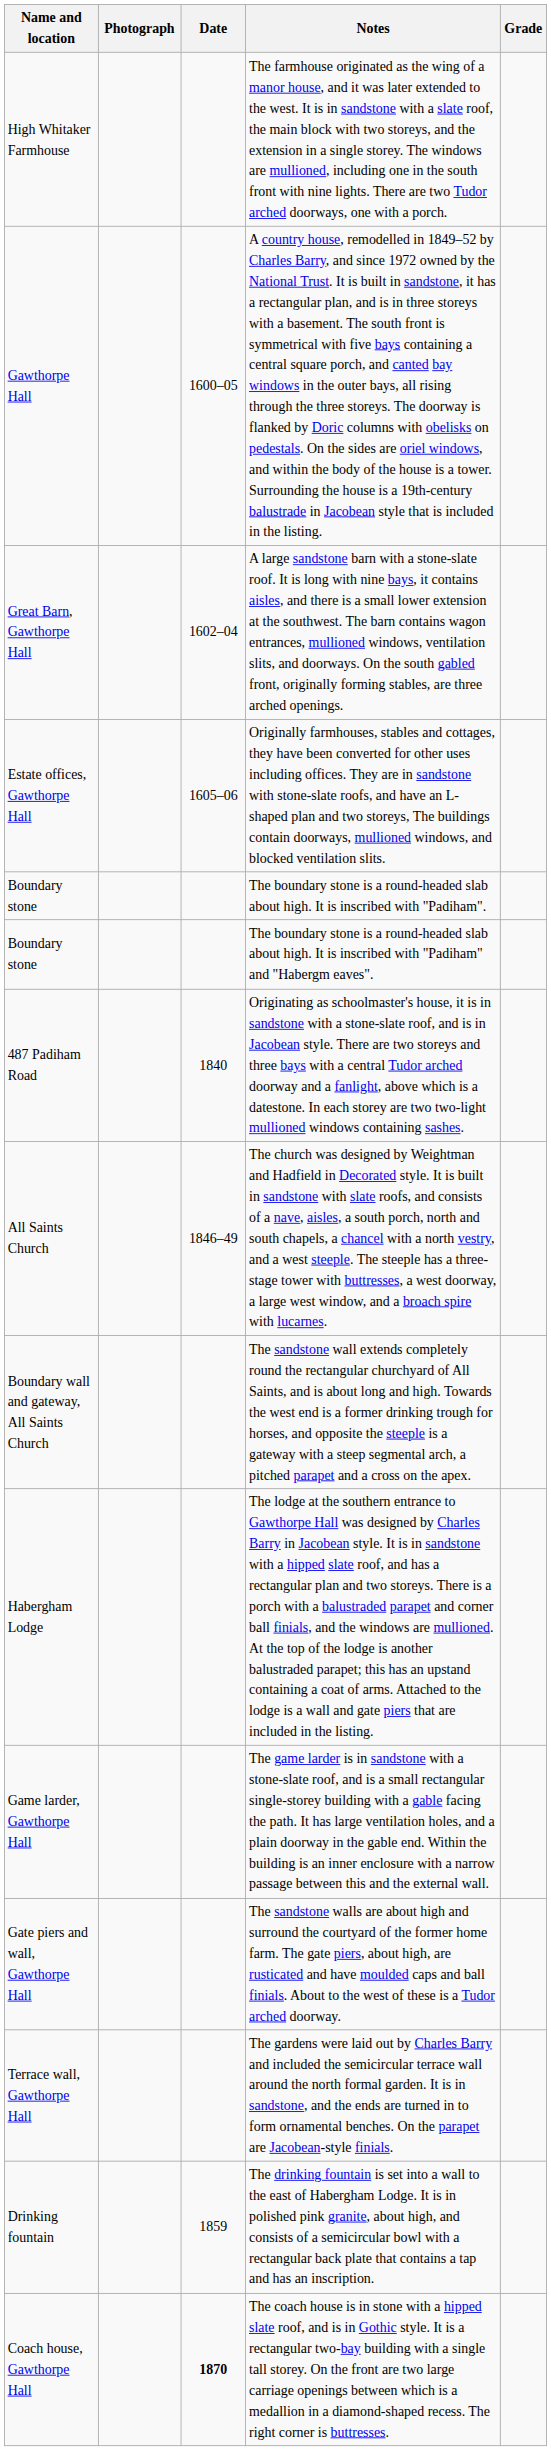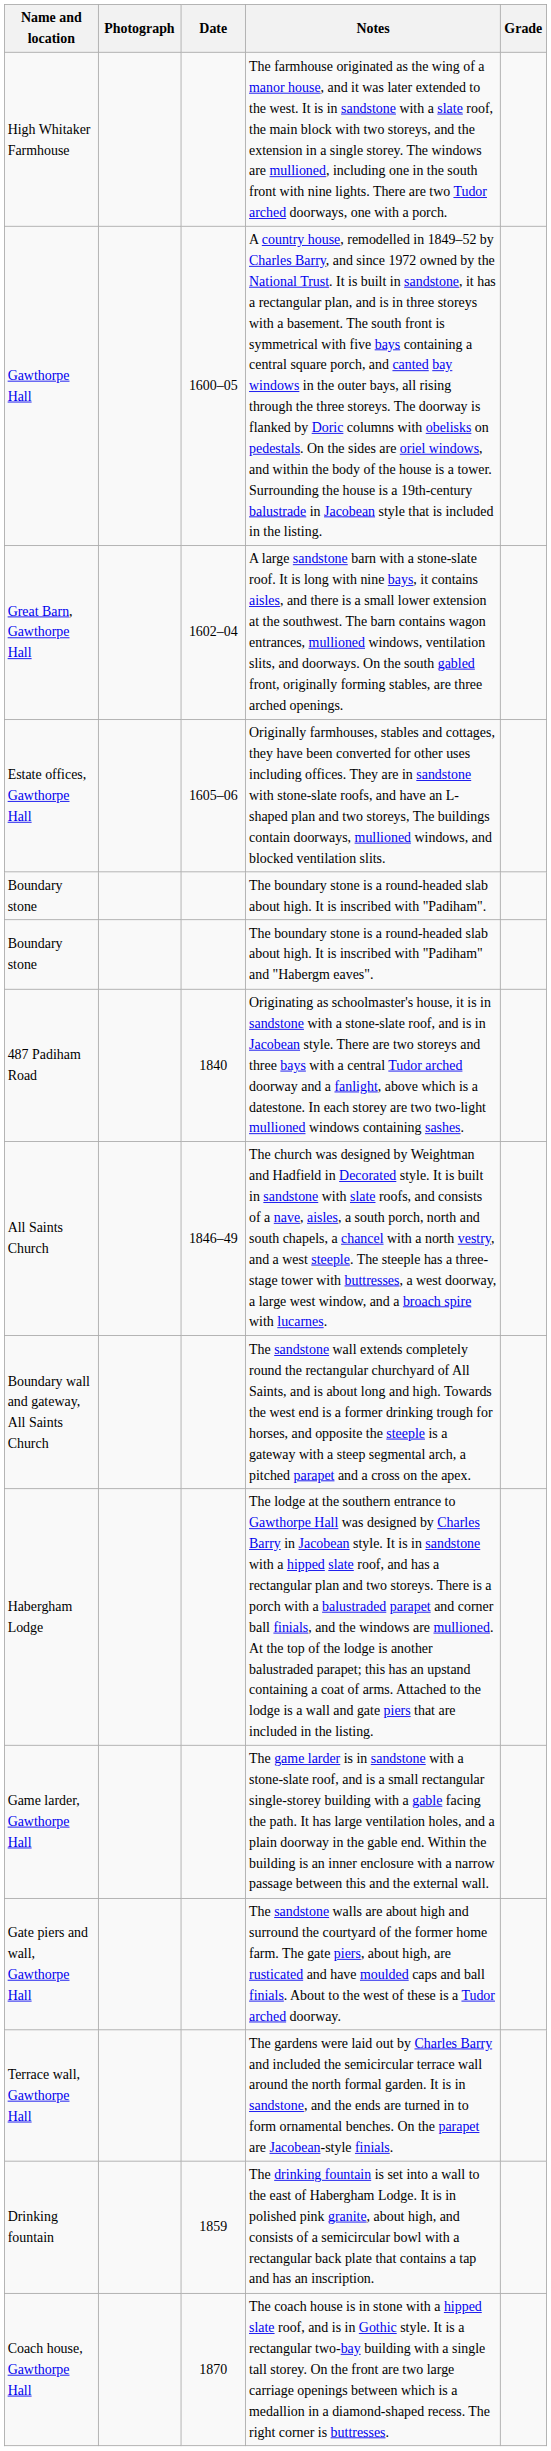(213, 2369) bold -> (213, 2369) normal
